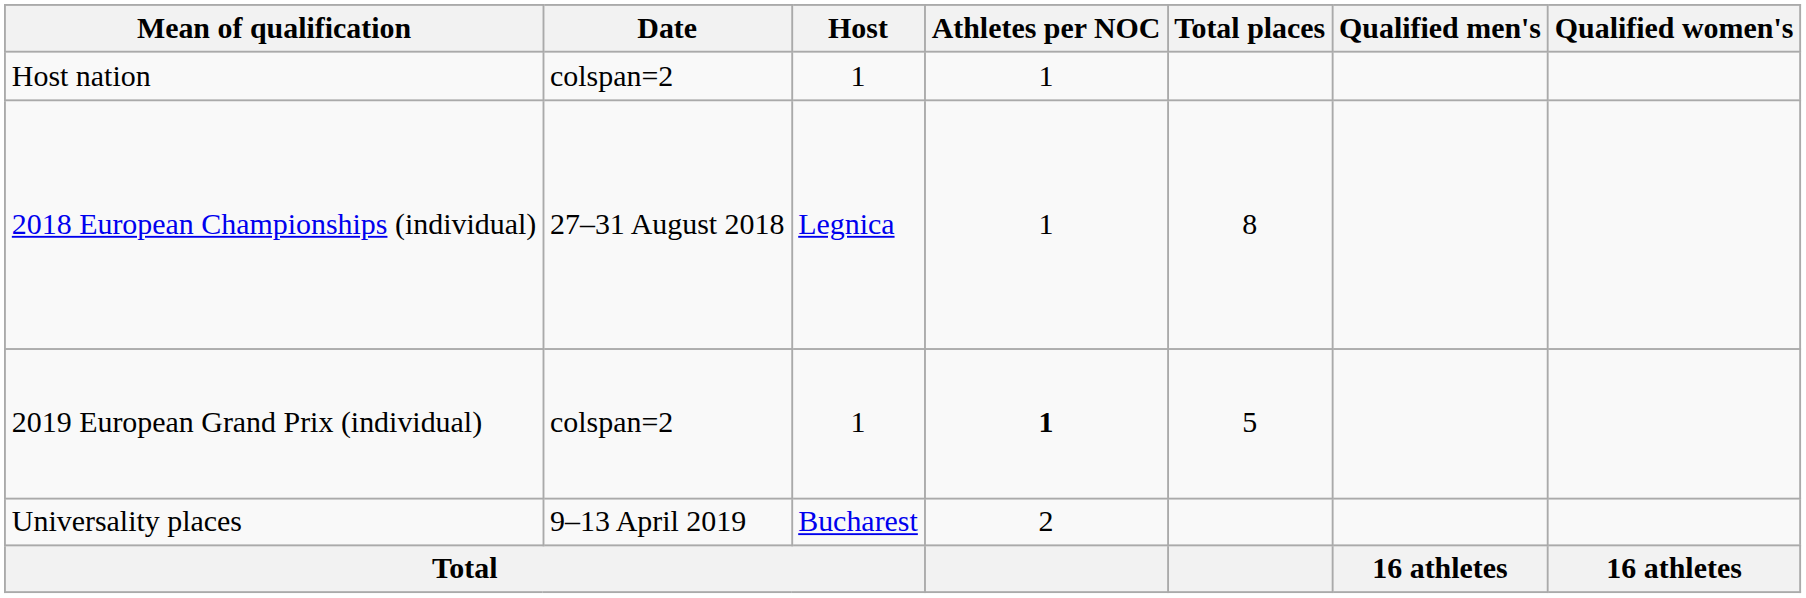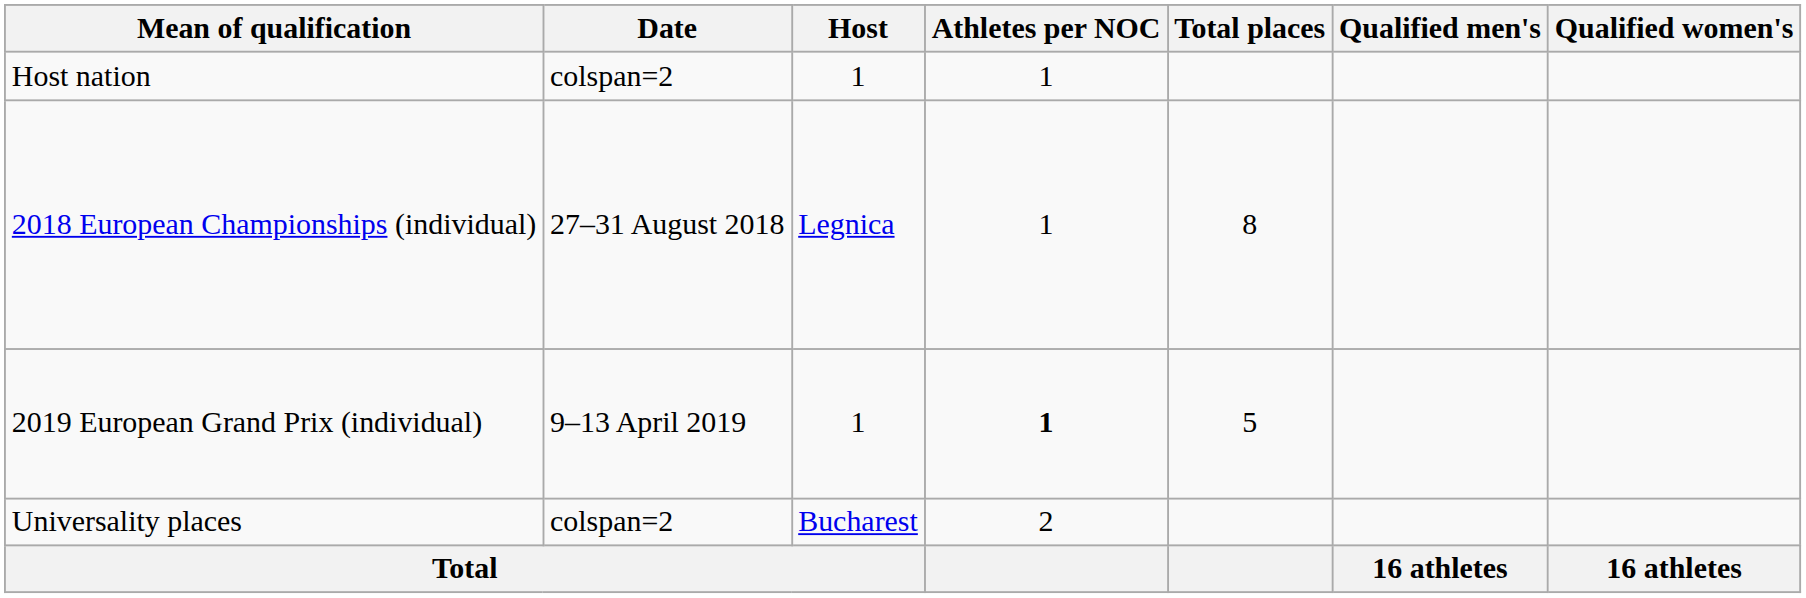(612, 423) colspan=2 -> (648, 423) 9–13 April 2019
(648, 520) 9–13 April 2019 -> (612, 520) colspan=2
